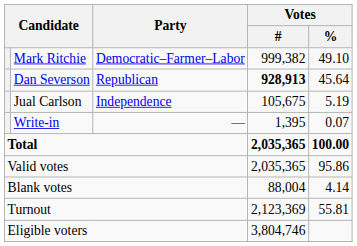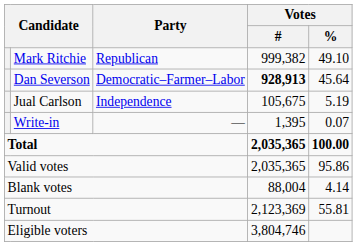(170, 58) Democratic–Farmer–Labor -> (127, 58) Republican
(127, 79) Republican -> (170, 79) Democratic–Farmer–Labor
